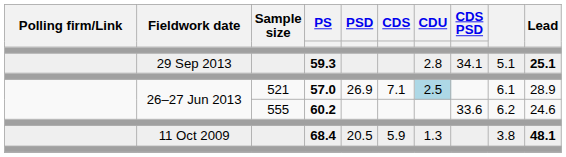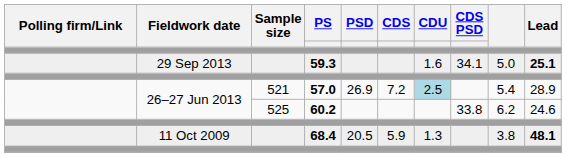(433, 63) 2.8 -> (433, 63) 1.6
(506, 63) 5.1 -> (506, 63) 5.0
(396, 89) 7.1 -> (396, 89) 7.2
(506, 89) 6.1 -> (506, 89) 5.4
(278, 109) 555 -> (278, 109) 525
(469, 109) 33.6 -> (469, 109) 33.8
